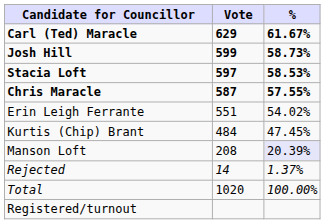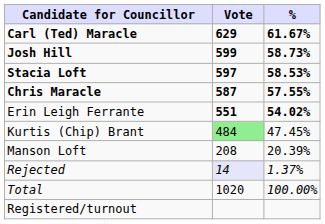(226, 112) normal -> (226, 112) bold
(289, 112) normal -> (289, 112) bold
(226, 131) no background -> (226, 131) lightgreen background
(289, 151) lavender background -> (289, 151) no background
(223, 170) no background -> (223, 170) lavender background
